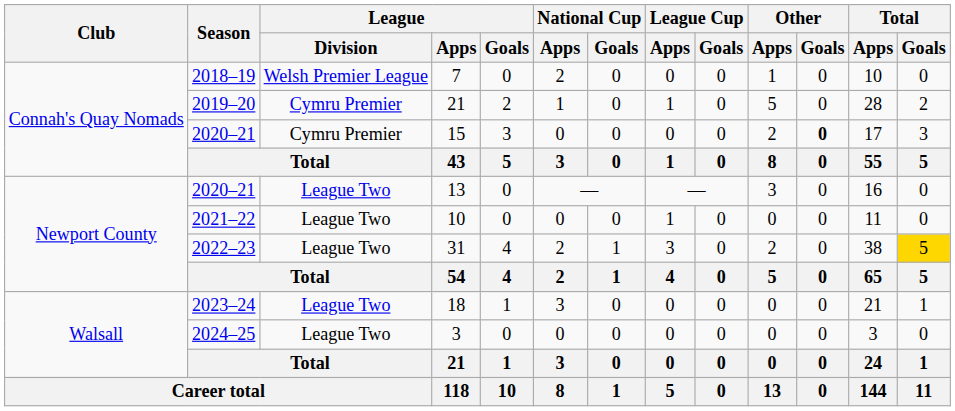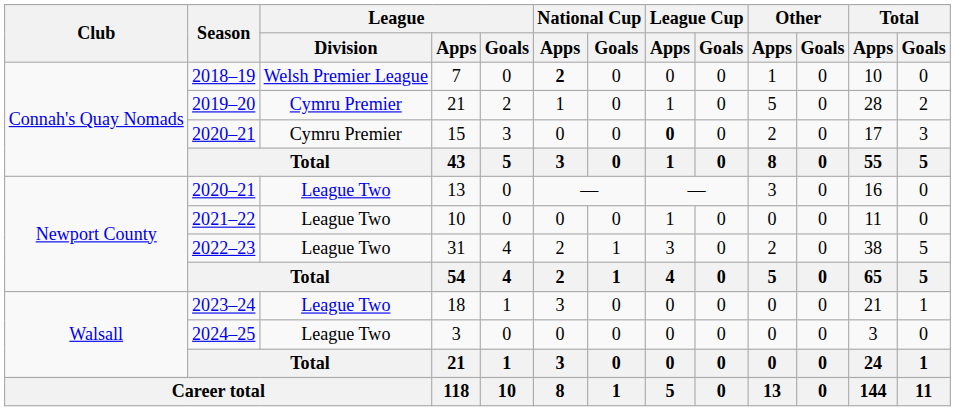(560, 76) normal -> (560, 76) bold
(670, 133) normal -> (670, 133) bold
(823, 133) bold -> (823, 133) normal
(924, 248) gold background -> (924, 248) no background
